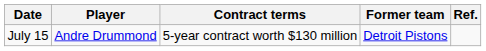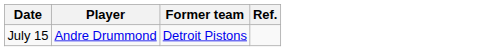- column: (260, 14)
